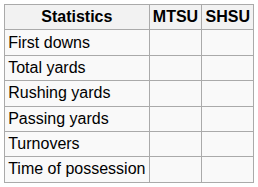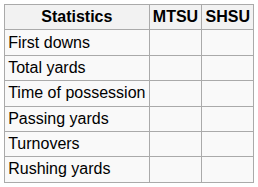rows swapped: (59, 93) <-> (77, 169)
